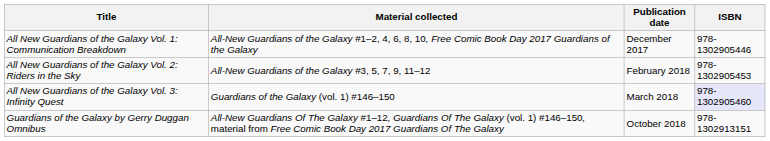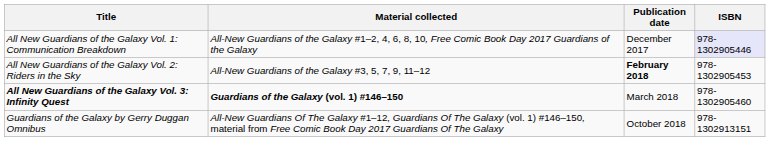(724, 44) no background -> (724, 44) lavender background
(658, 70) normal -> (647, 70) bold
(92, 97) normal -> (97, 97) bold
(303, 97) normal -> (307, 97) bold
(724, 97) lavender background -> (724, 97) no background
